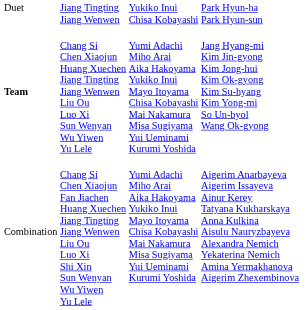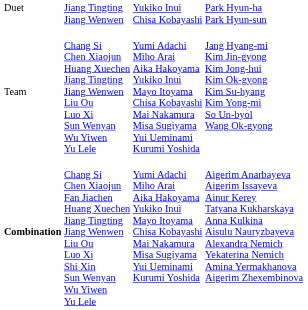(16, 91) bold -> (15, 91) normal
(31, 232) normal -> (33, 232) bold
